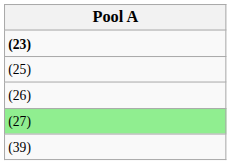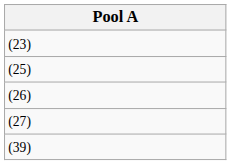(20, 43) bold -> (20, 44) normal
(20, 121) lightgreen background -> (20, 121) no background
